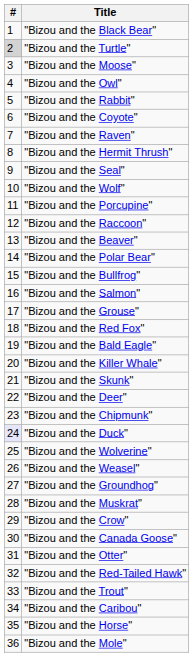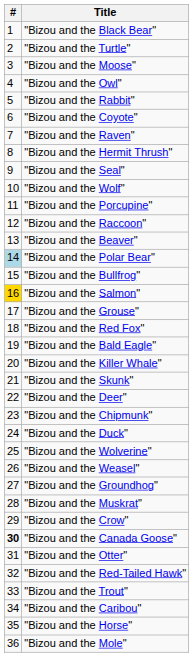(10, 48) lightgrey background -> (10, 48) no background
(13, 258) no background -> (13, 258) lightblue background
(13, 293) no background -> (13, 293) gold background
(13, 433) lavender background -> (13, 433) no background
(13, 538) normal -> (13, 538) bold
